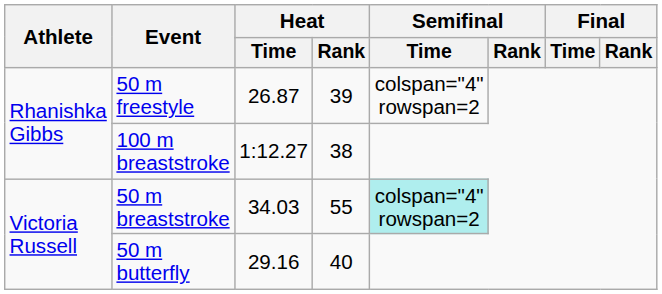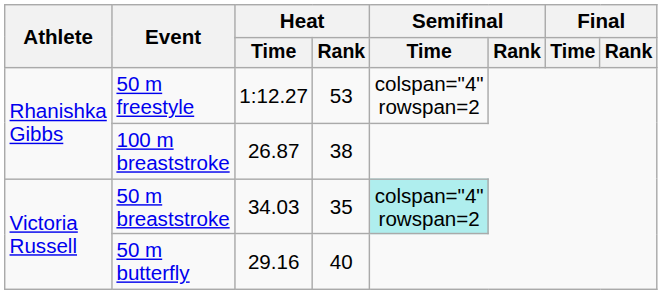(274, 96) 26.87 -> (274, 96) 1:12.27
(341, 96) 39 -> (341, 96) 53
(274, 151) 1:12.27 -> (274, 151) 26.87
(341, 207) 55 -> (341, 207) 35
